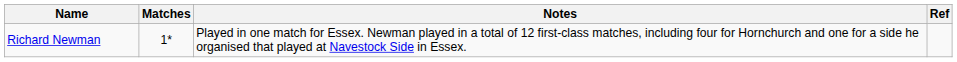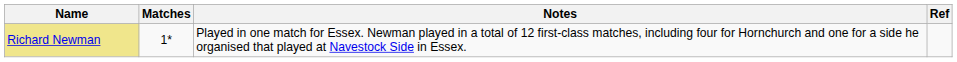(54, 40) no background -> (54, 40) khaki background
